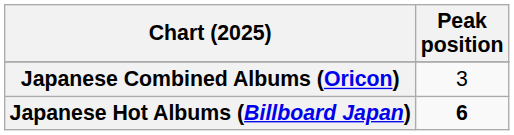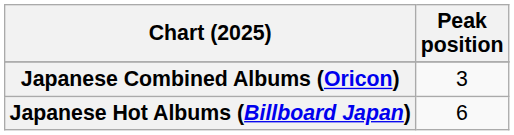(462, 112) bold -> (462, 112) normal
